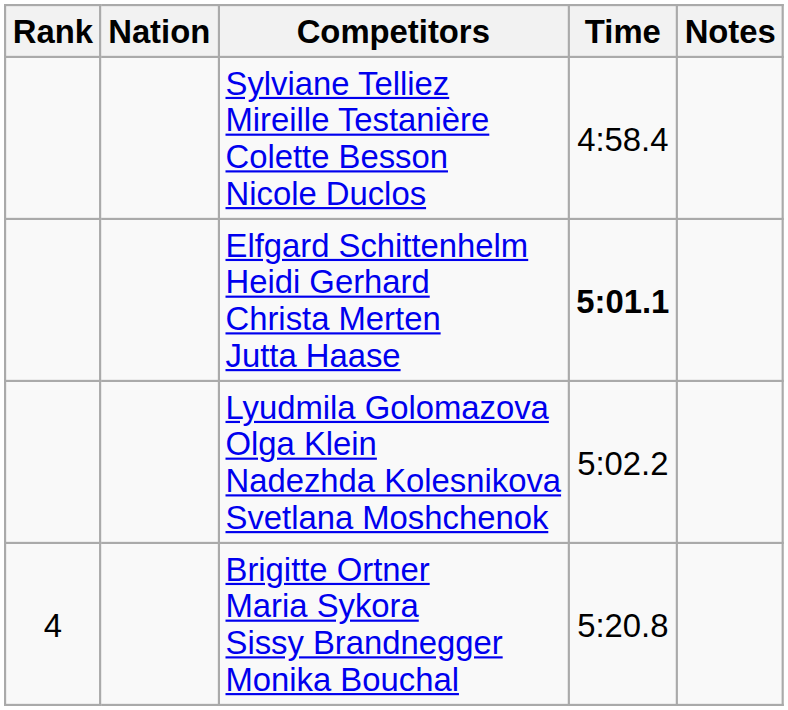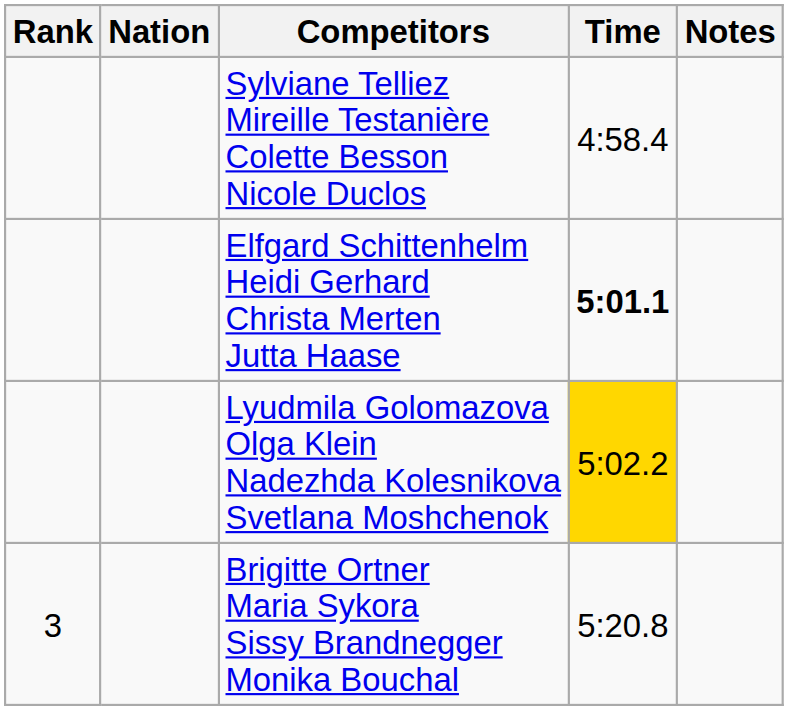(623, 463) no background -> (623, 463) gold background
(53, 625) 4 -> (53, 625) 3
